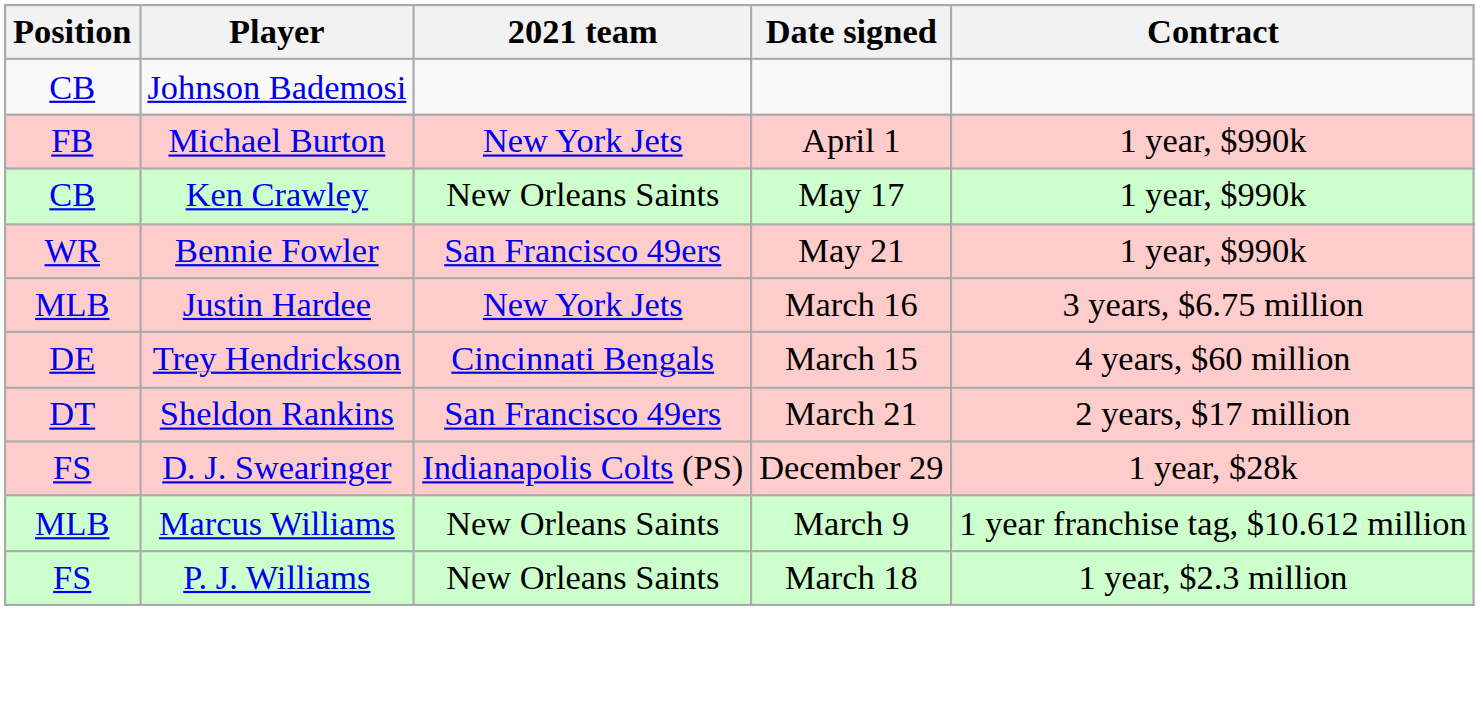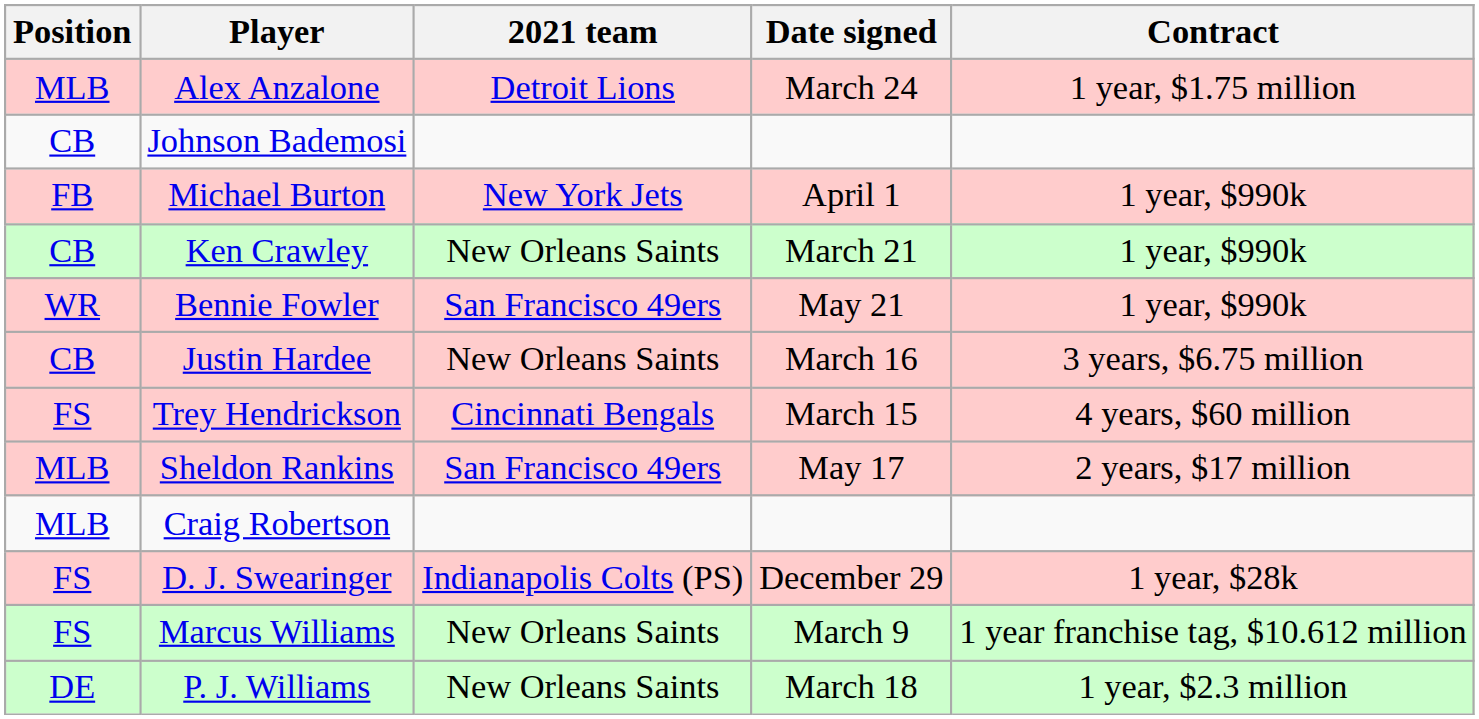+ row: (277, 86)
(851, 195) May 17 -> (851, 250) March 21
(72, 304) MLB -> (72, 359) CB
(583, 304) New York Jets -> (583, 359) New Orleans Saints
(72, 359) DE -> (72, 413) FS
(72, 413) DT -> (72, 468) MLB
(851, 413) March 21 -> (851, 468) May 17
+ row: (277, 522)
(72, 522) MLB -> (72, 631) FS
(72, 577) FS -> (72, 686) DE
